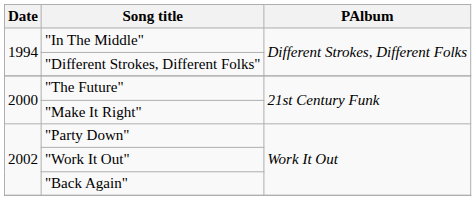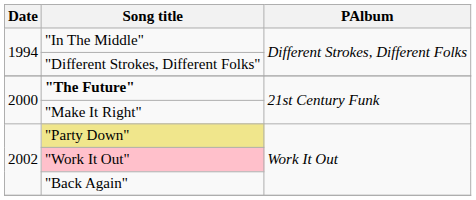(84, 87) normal -> (90, 87) bold
(87, 135) no background -> (87, 135) khaki background
(87, 159) no background -> (87, 159) pink background
